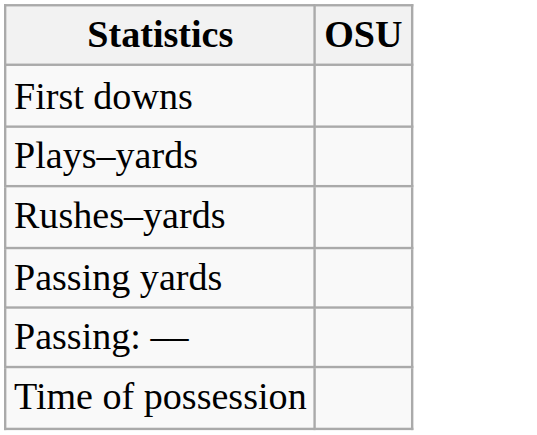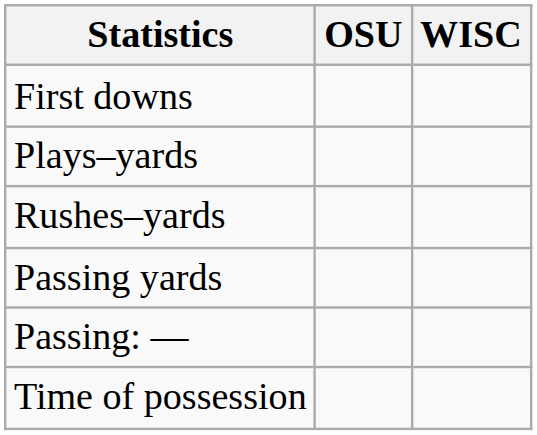+ column: (471, 34)
